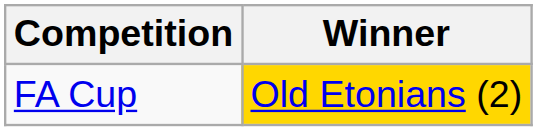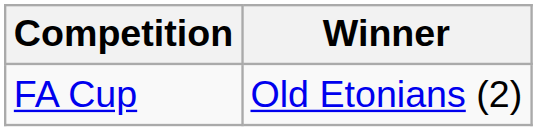(386, 93) gold background -> (386, 93) no background
